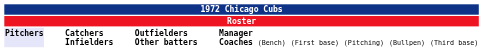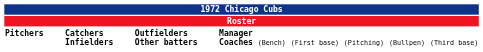(24, 33) lavender background -> (24, 33) no background
